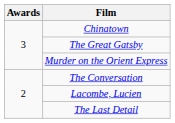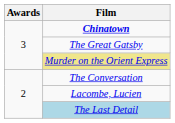(106, 28) normal -> (106, 28) bold
(106, 61) no background -> (106, 61) khaki background
(106, 110) no background -> (106, 110) lightblue background
